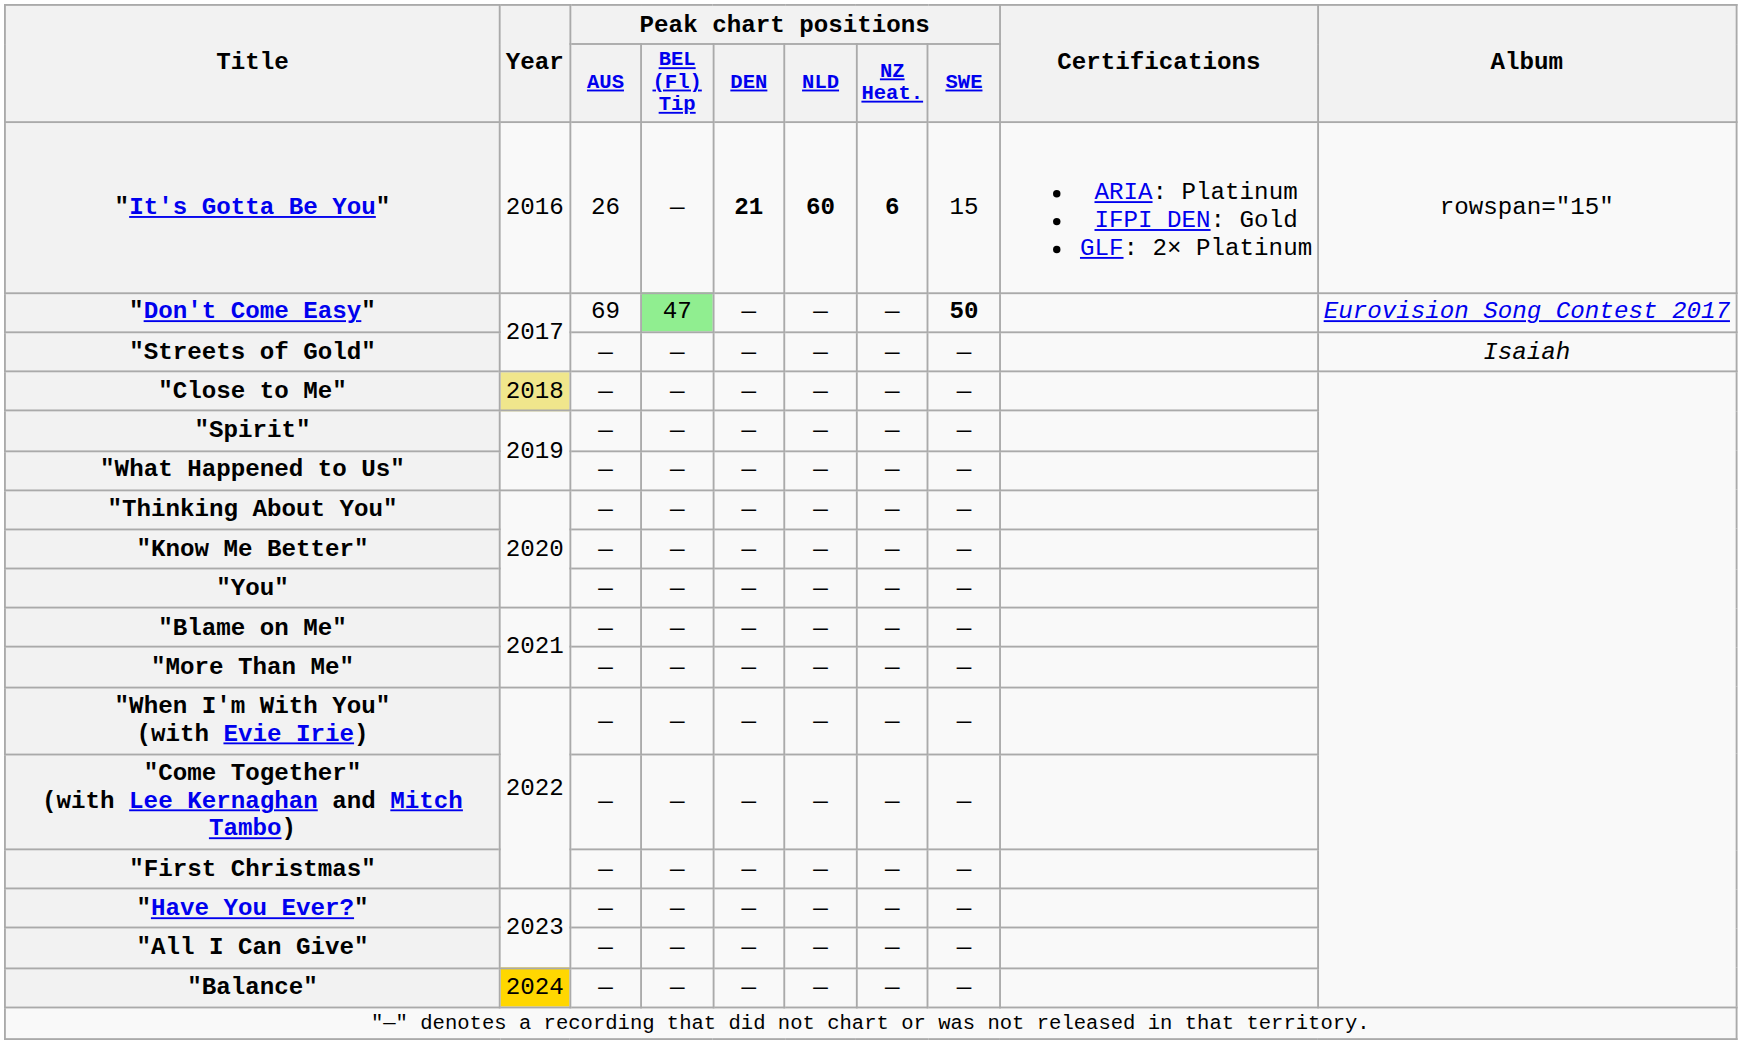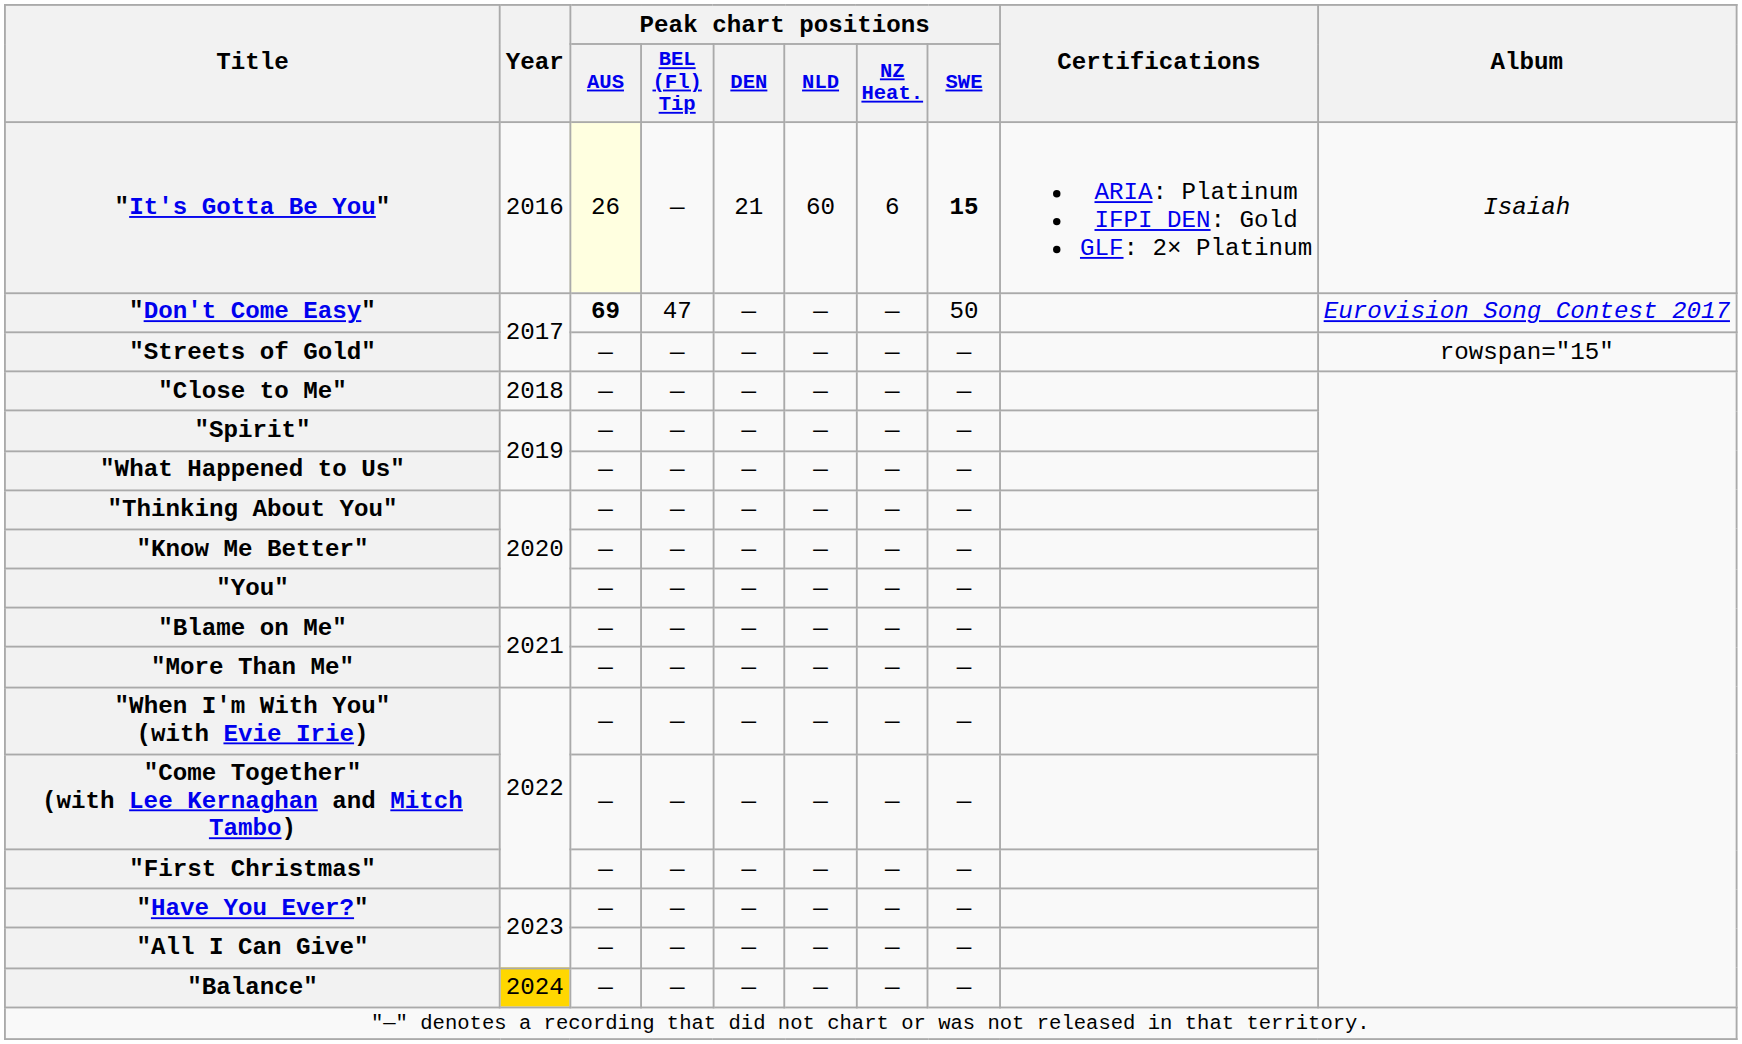(605, 207) no background -> (605, 207) lightyellow background
(749, 207) bold -> (749, 207) normal
(821, 207) bold -> (821, 207) normal
(892, 207) bold -> (892, 207) normal
(964, 207) normal -> (964, 207) bold
(1527, 207) rowspan="15" -> (1527, 207) Isaiah
(605, 313) normal -> (605, 313) bold
(677, 313) lightgreen background -> (677, 313) no background
(964, 313) bold -> (964, 313) normal
(1527, 352) Isaiah -> (1527, 352) rowspan="15"
(535, 391) khaki background -> (535, 391) no background
